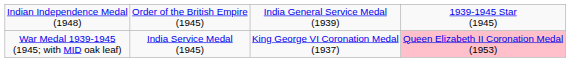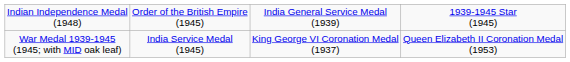(483, 44) pink background -> (483, 44) no background
